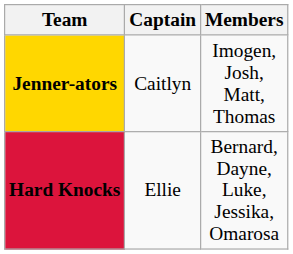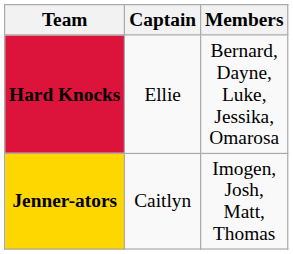rows swapped: (65, 83) <-> (65, 190)
